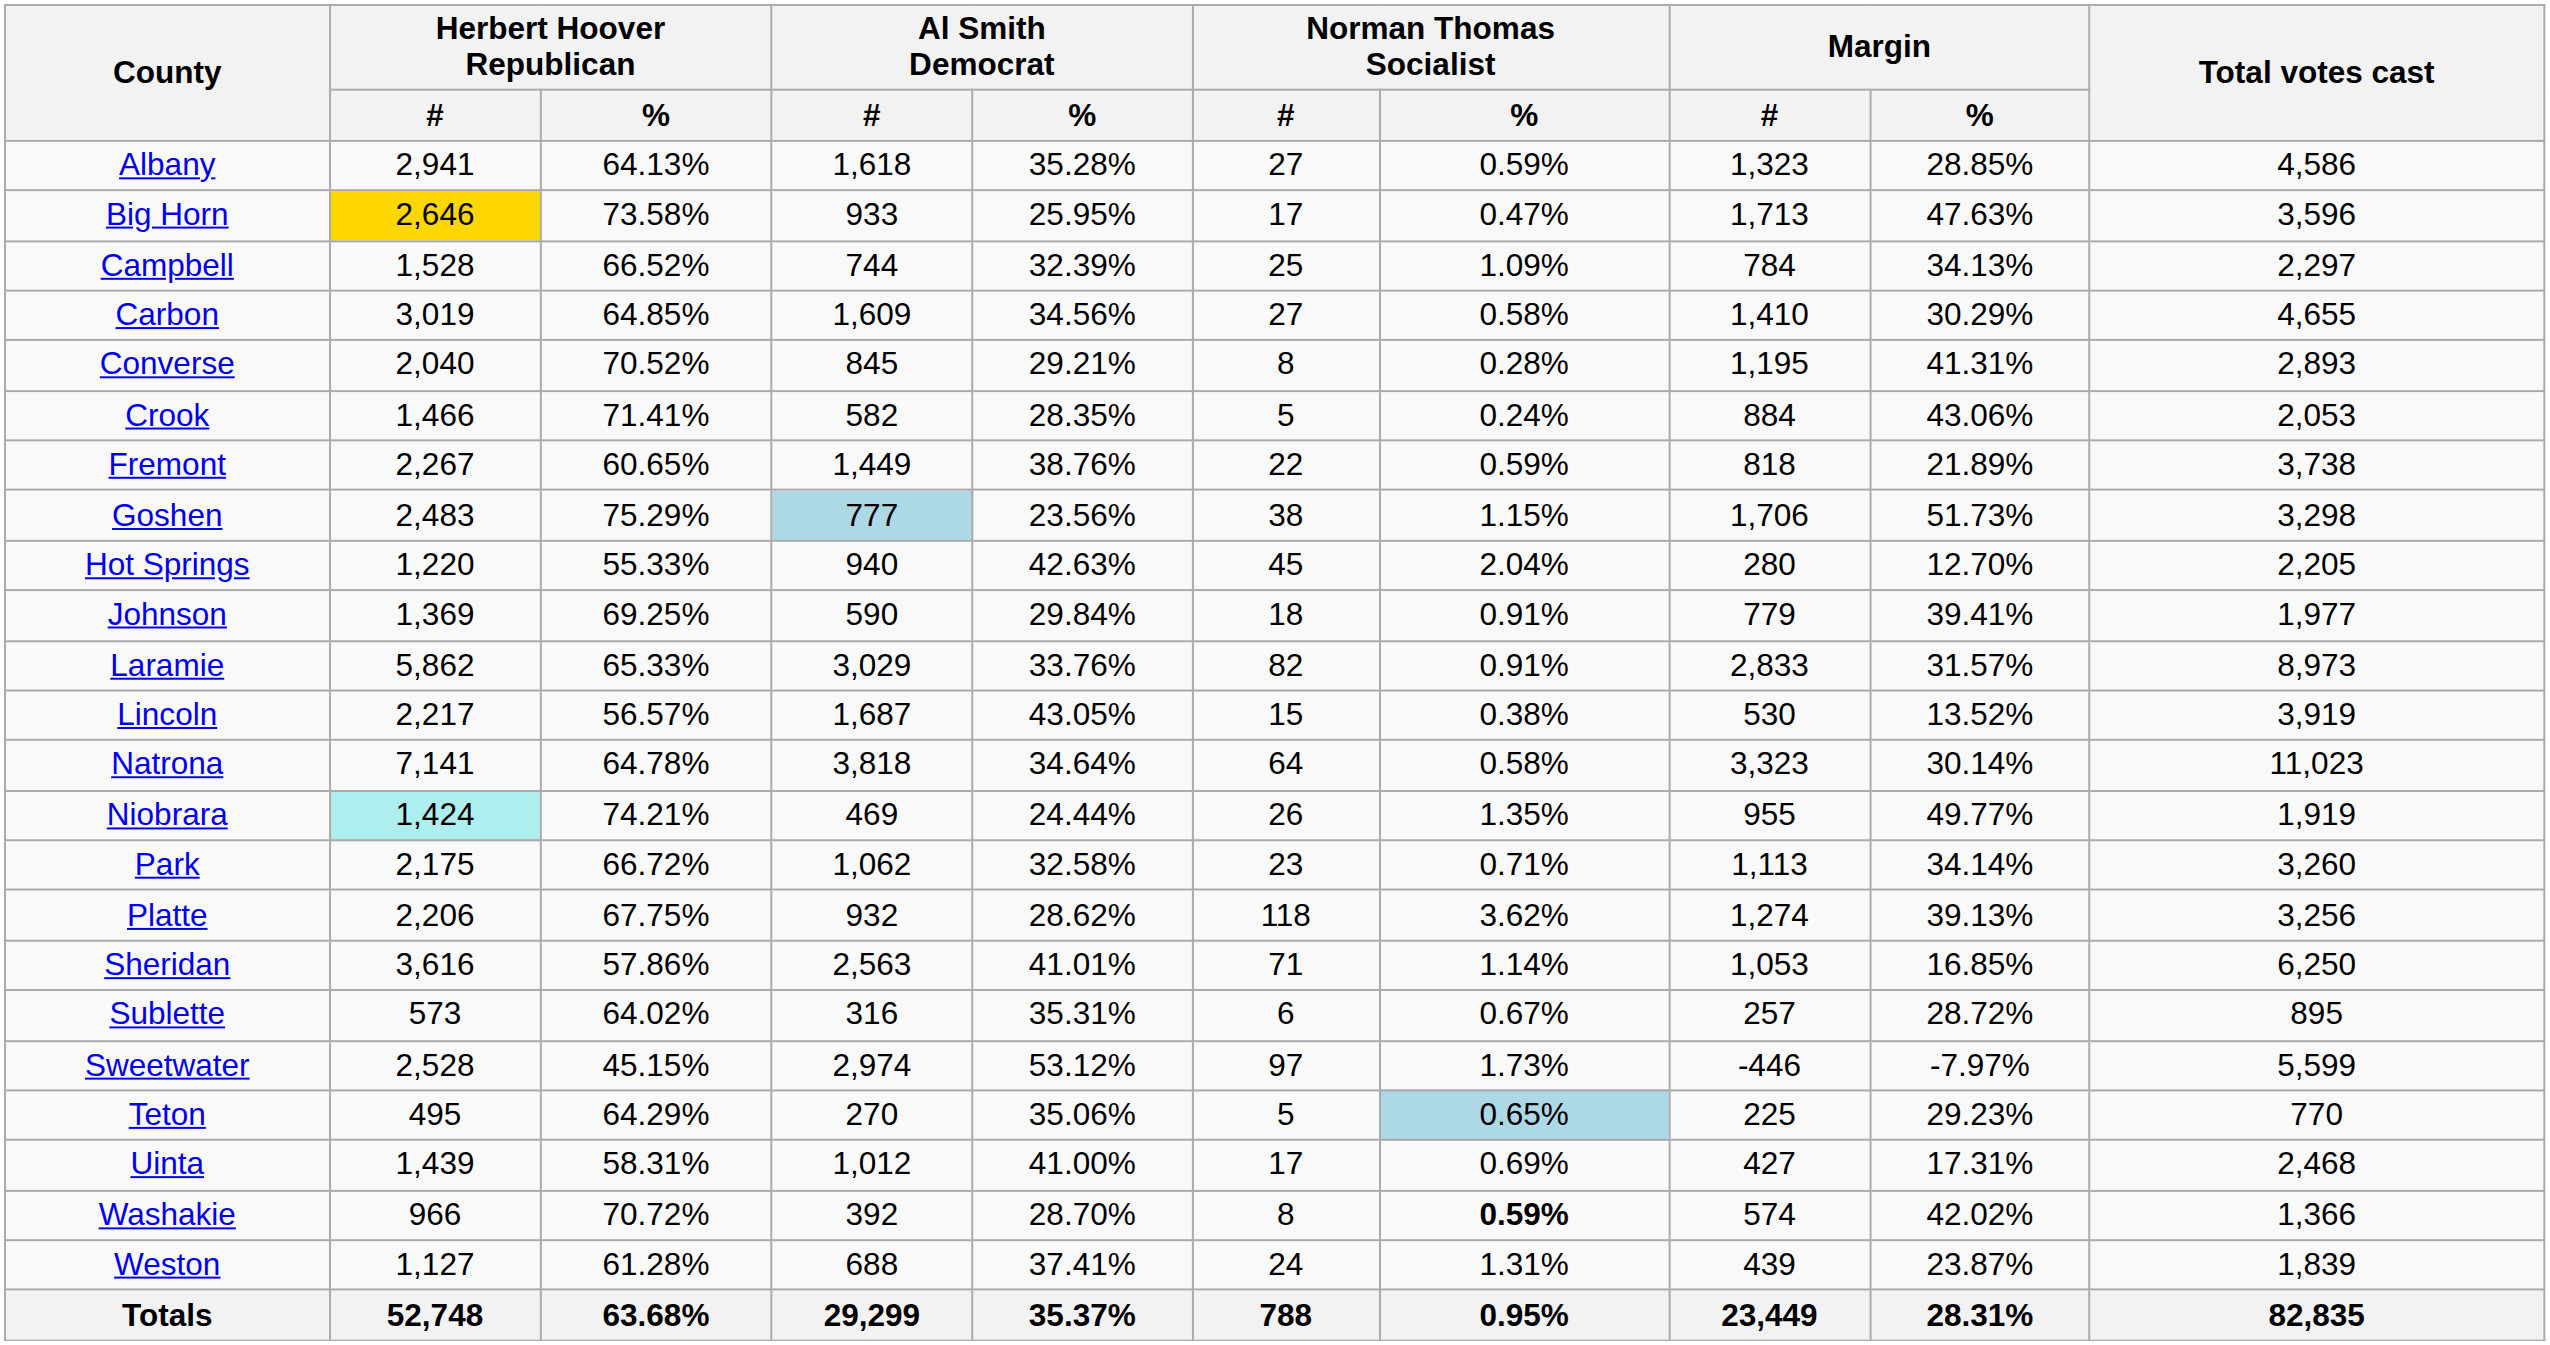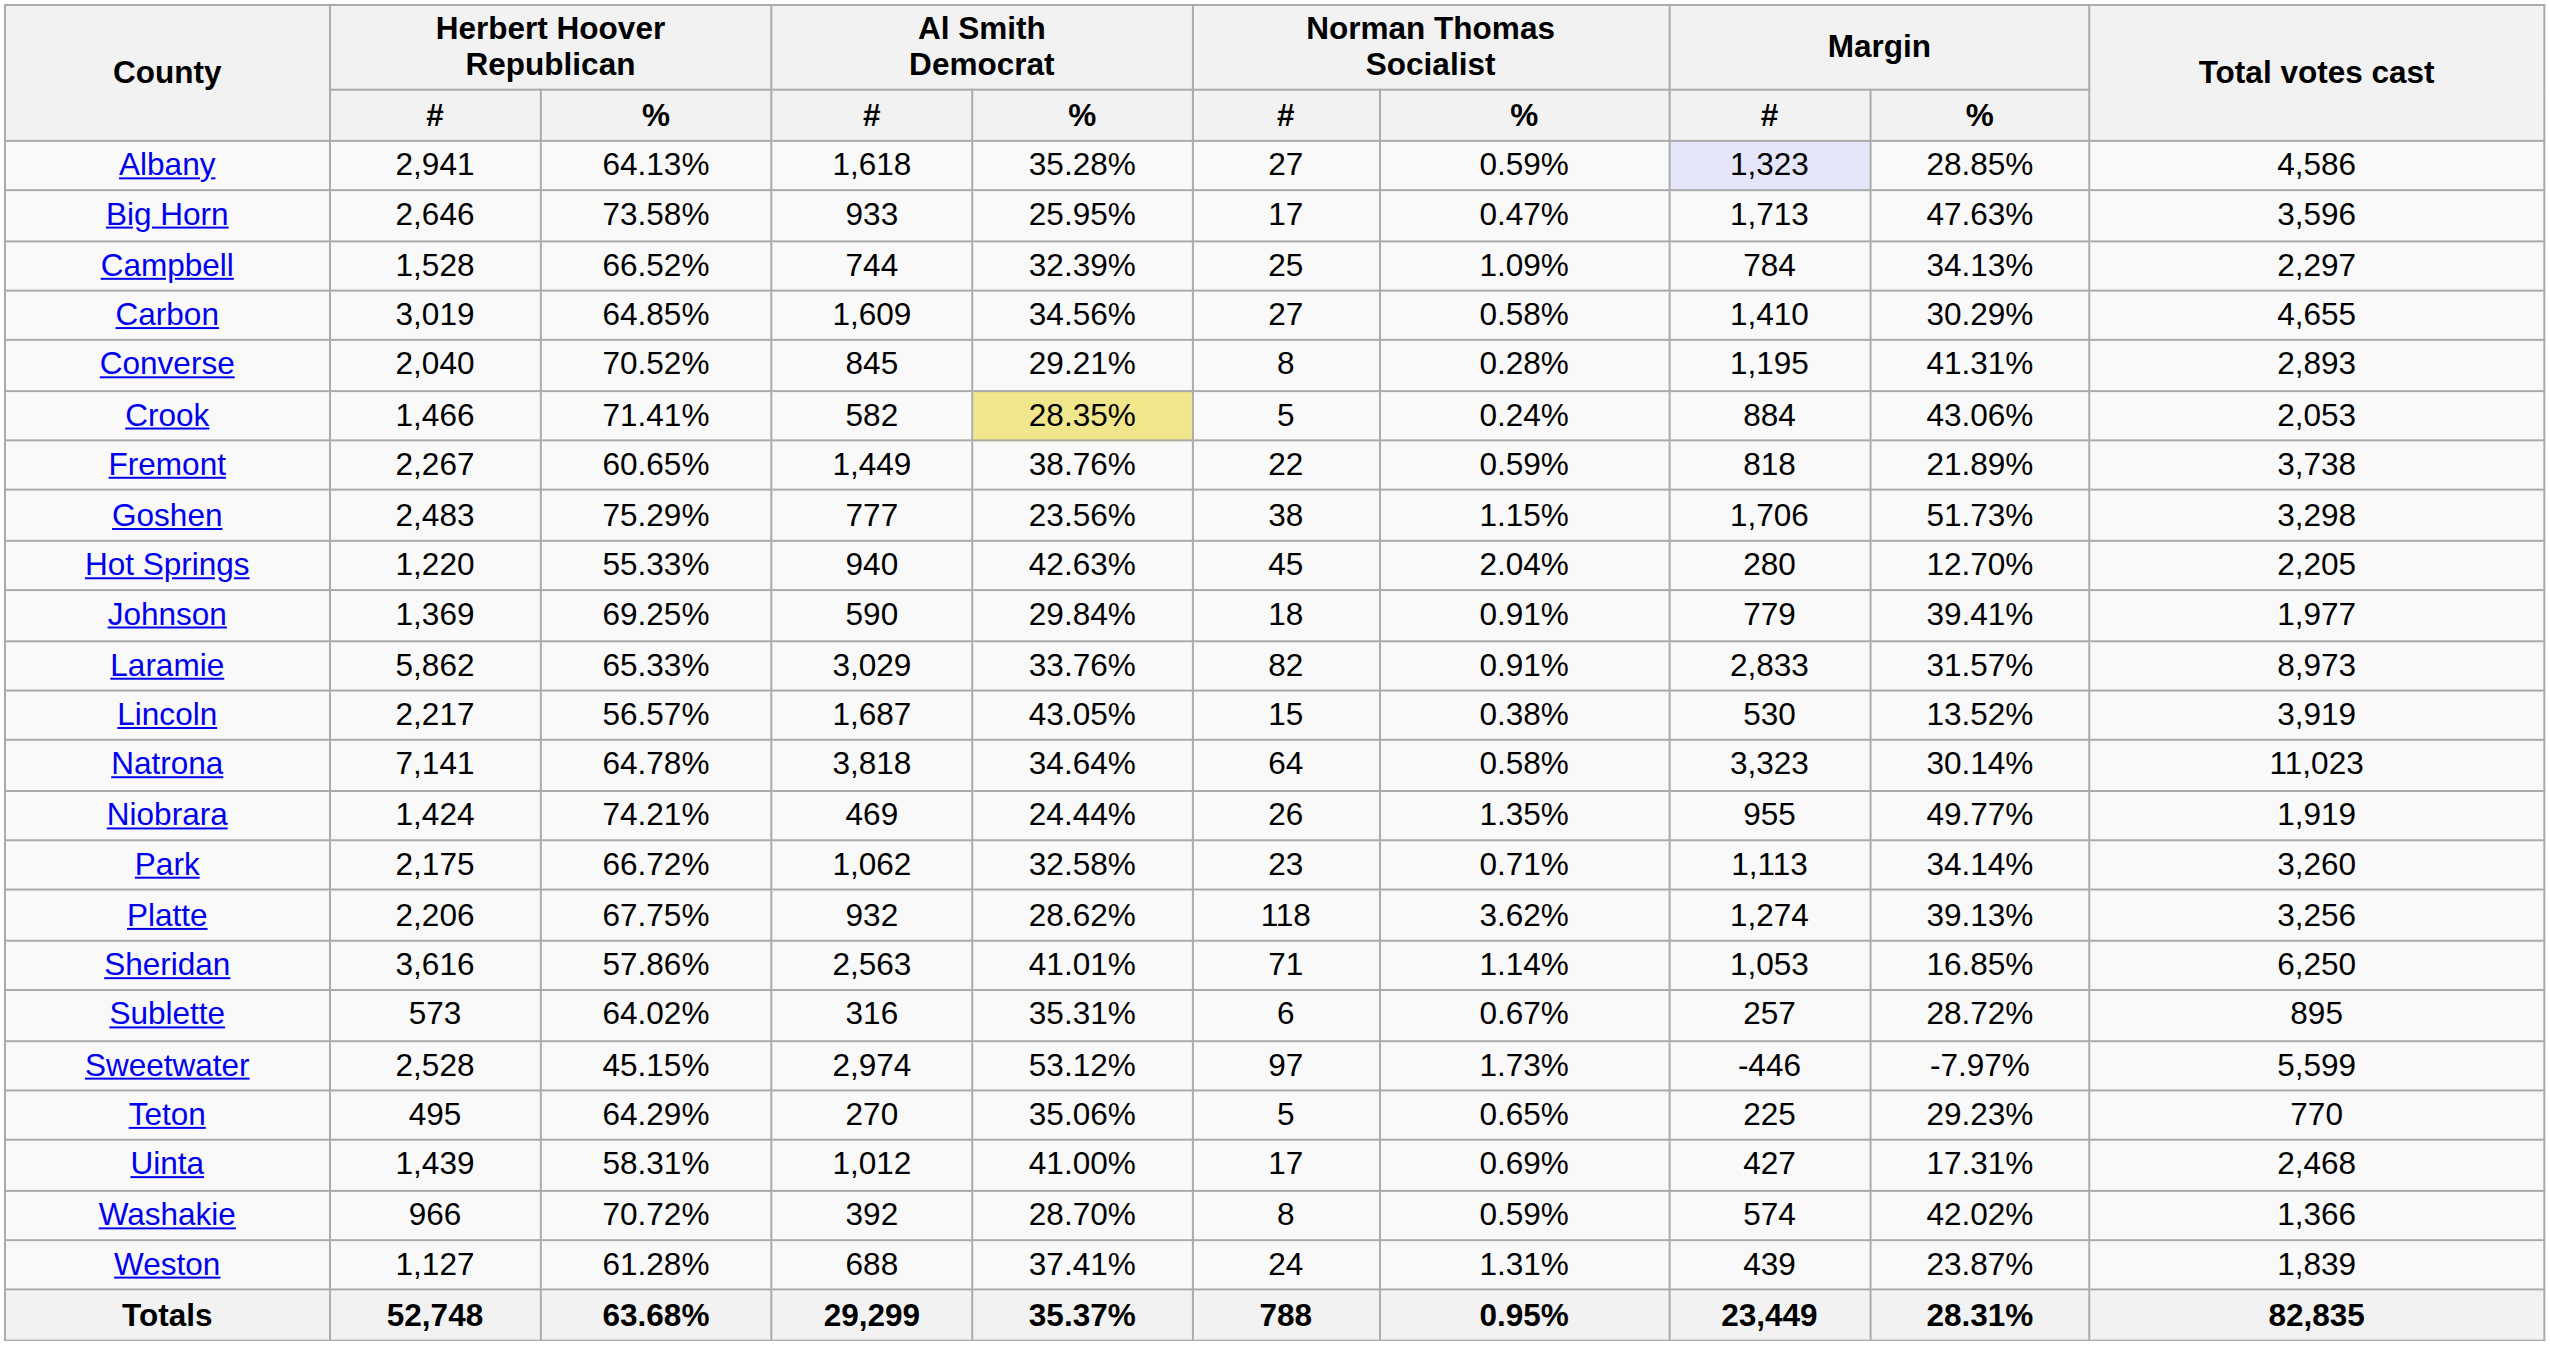(1769, 164) no background -> (1769, 164) lavender background
(435, 214) gold background -> (435, 214) no background
(1082, 414) no background -> (1082, 414) khaki background
(872, 514) lightblue background -> (872, 514) no background
(435, 814) paleturquoise background -> (435, 814) no background
(1524, 1114) lightblue background -> (1524, 1114) no background
(1524, 1214) bold -> (1524, 1214) normal
